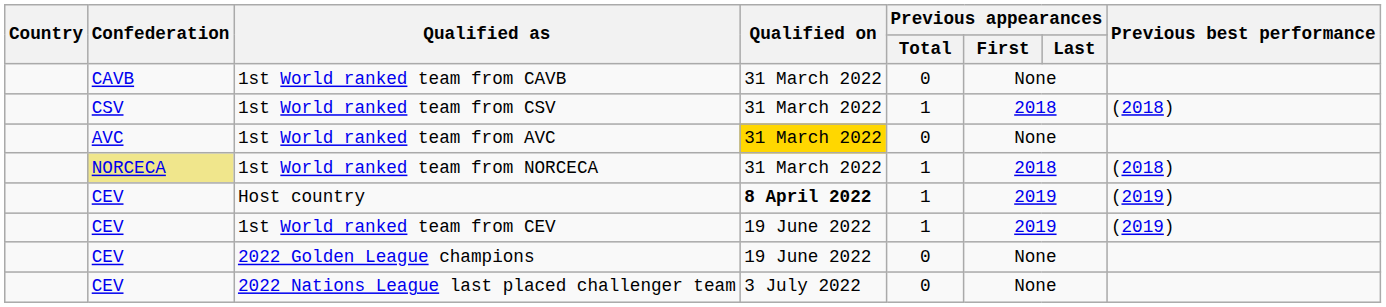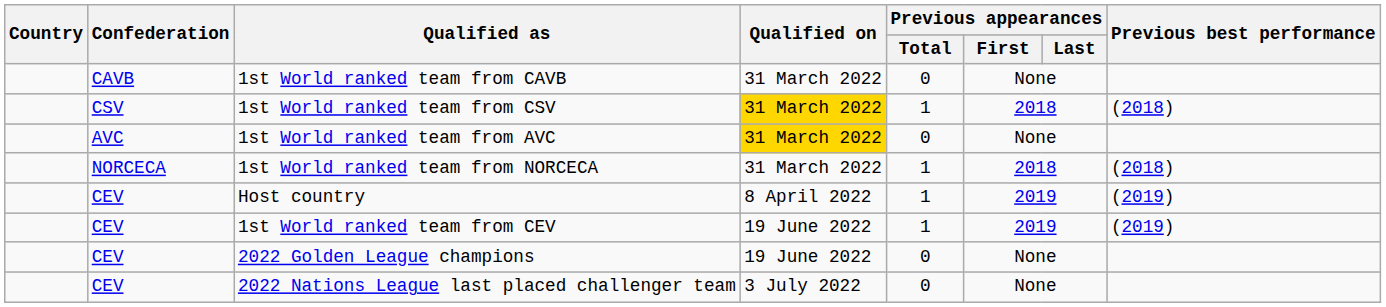(813, 108) no background -> (813, 108) gold background
(129, 168) khaki background -> (129, 168) no background
(808, 197) bold -> (808, 197) normal
